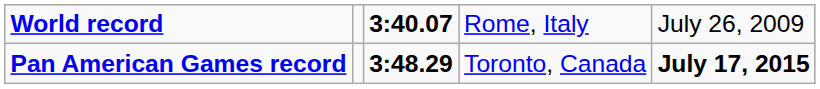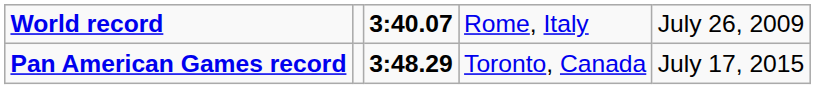(734, 63) bold -> (731, 63) normal
